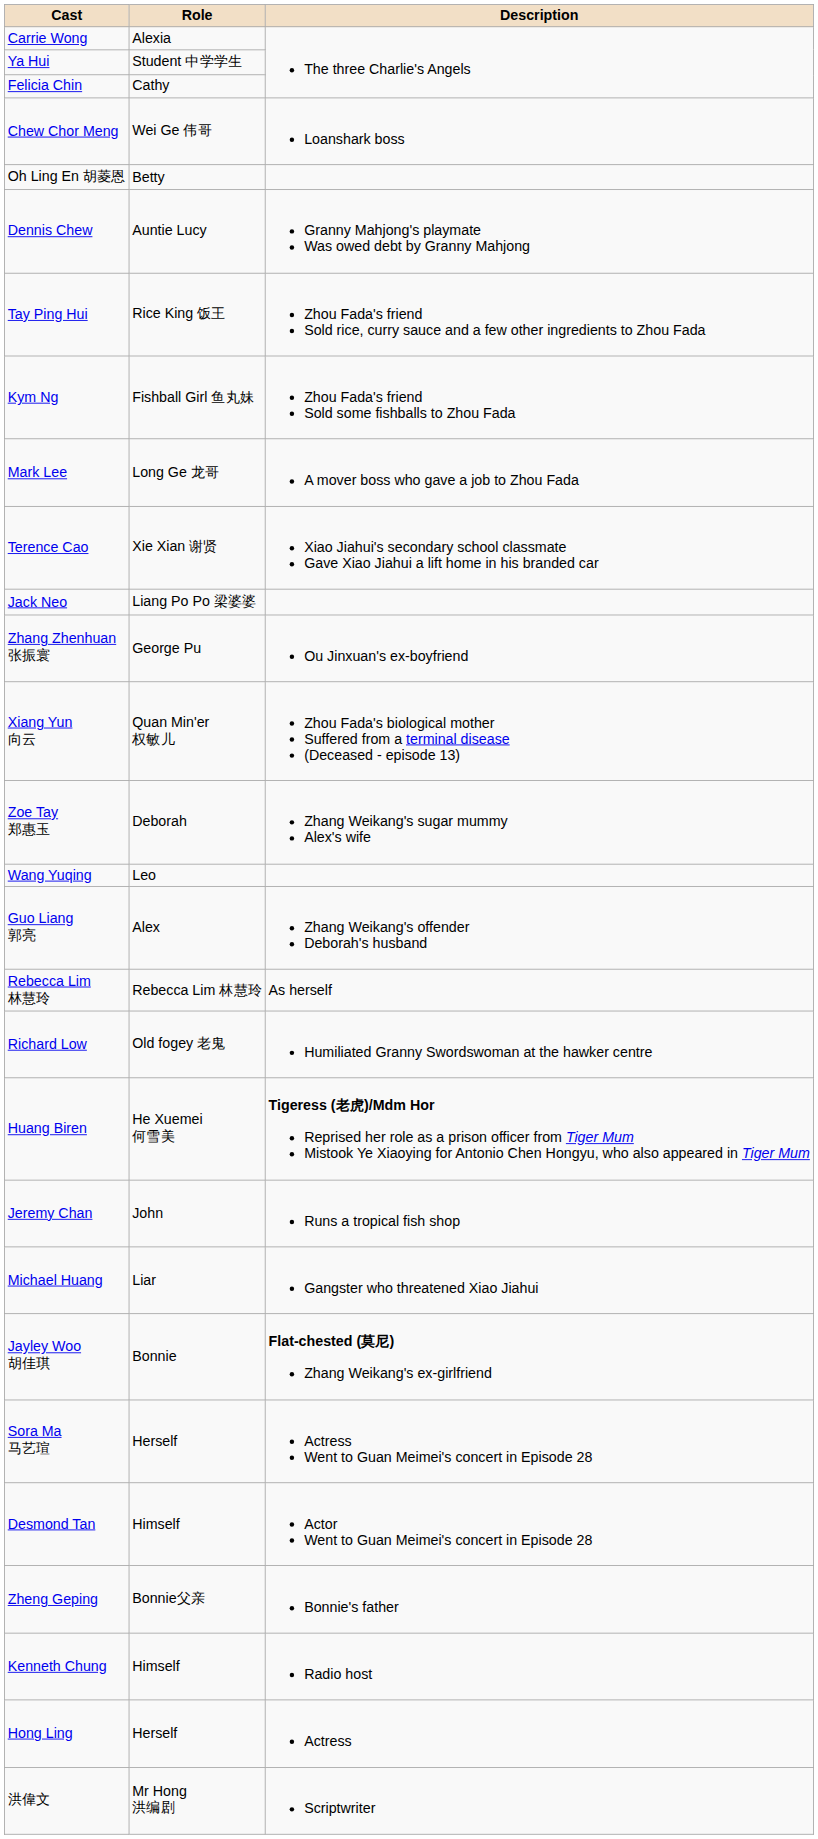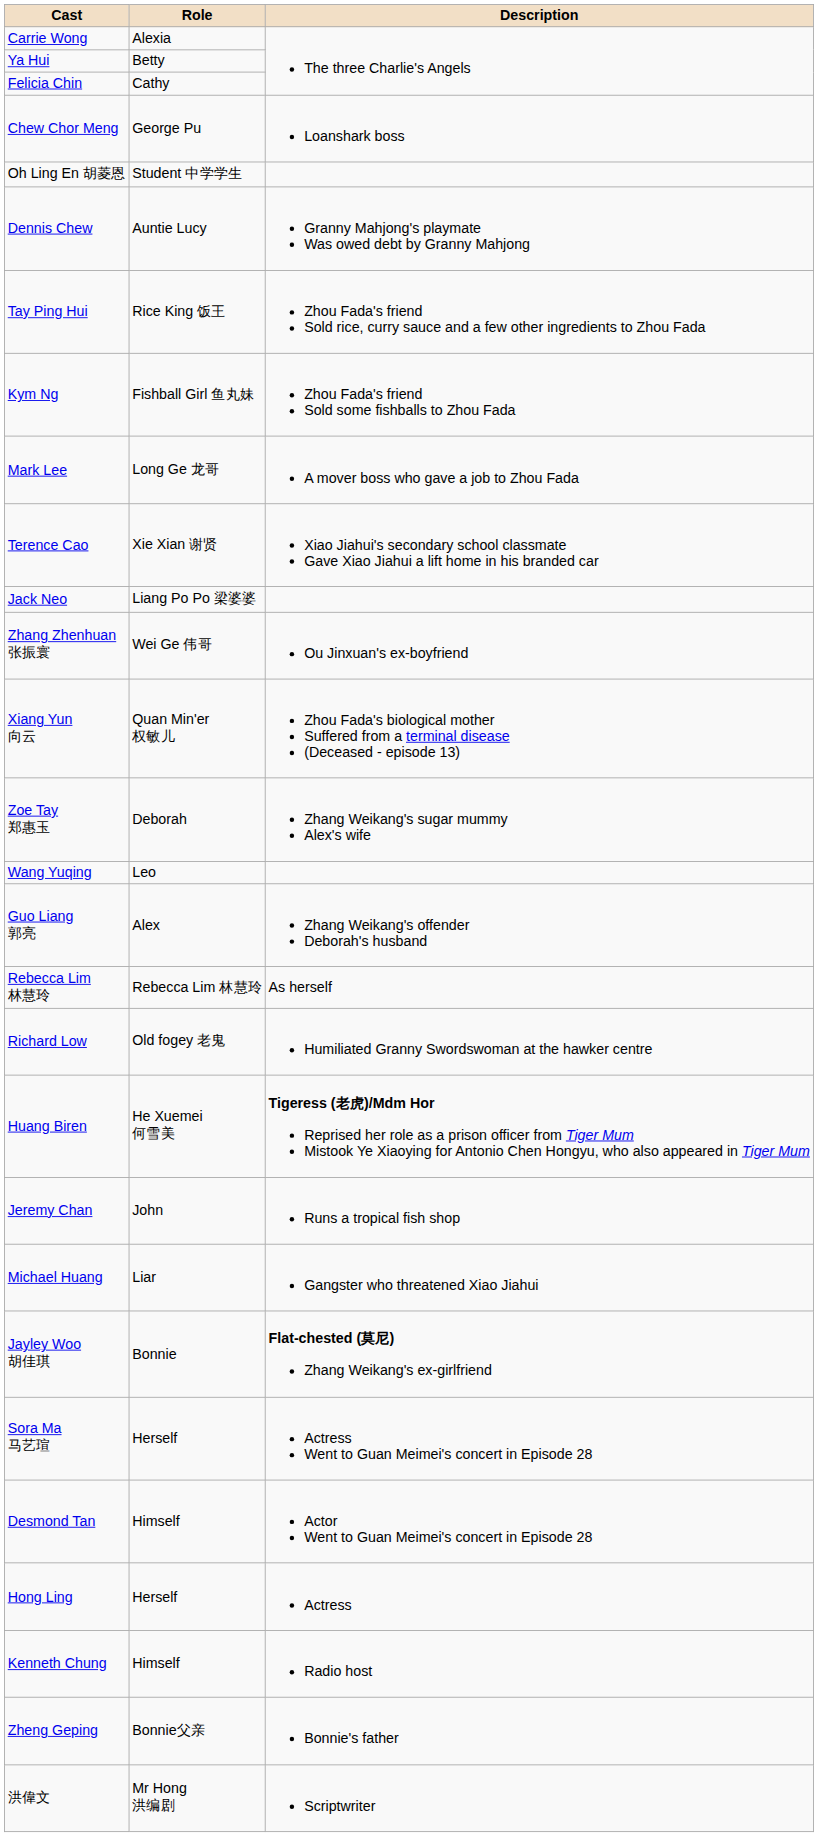(187, 61) Student 中学学生 -> (148, 60) Betty
(172, 130) Wei Ge 伟哥 -> (167, 128) George Pu
(148, 177) Betty -> (187, 174) Student 中学学生
(167, 648) George Pu -> (172, 645) Wei Ge 伟哥
rows swapped: (53, 1599) <-> (40, 1733)
